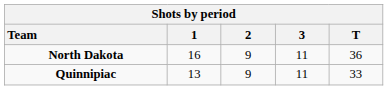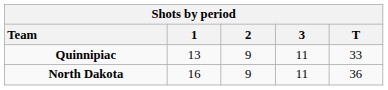rows swapped: (86, 74) <-> (86, 54)
